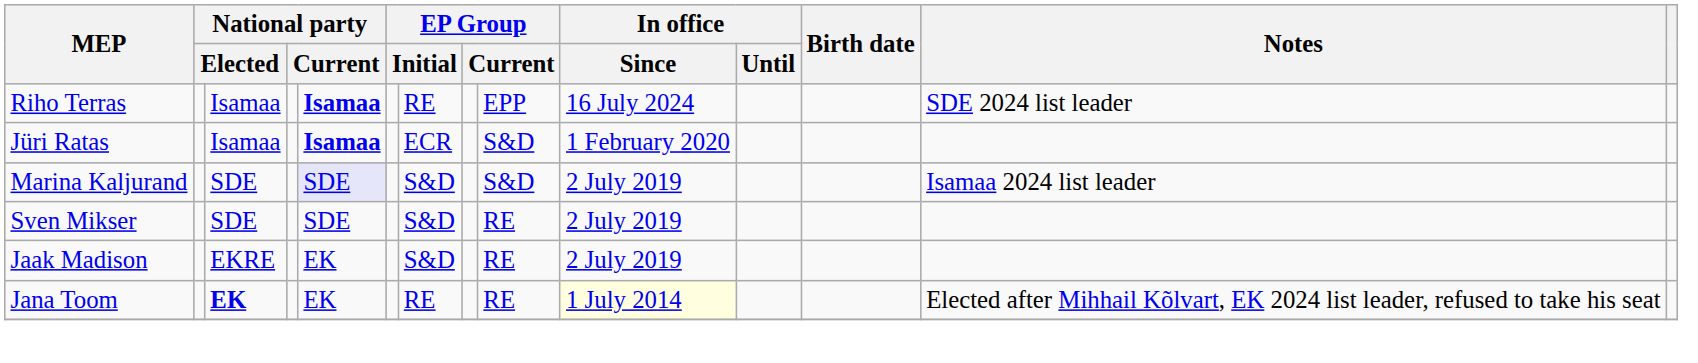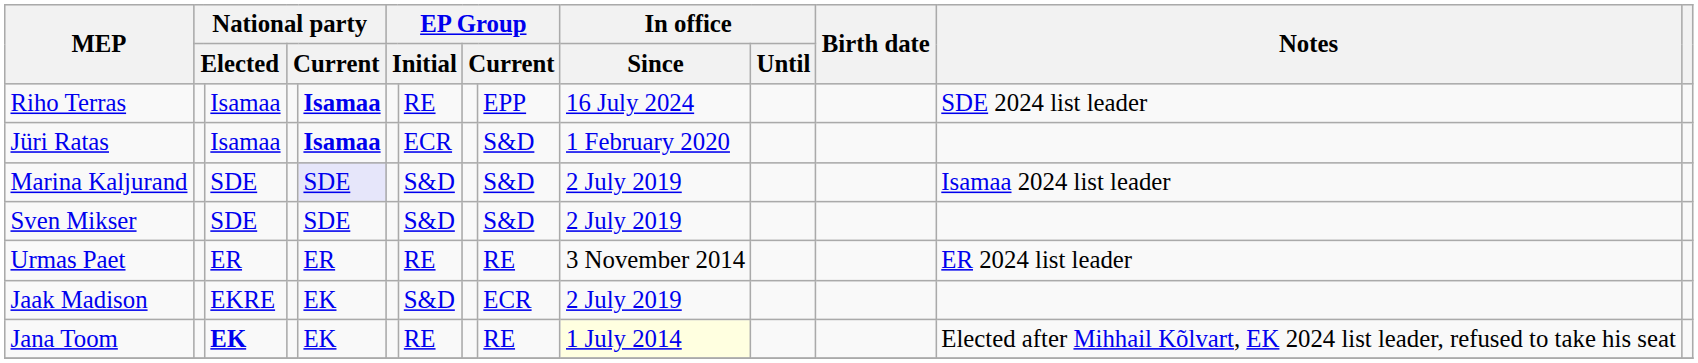(499, 220) RE -> (509, 220) S&D
+ row: (68, 260)
(499, 260) RE -> (507, 299) ECR
